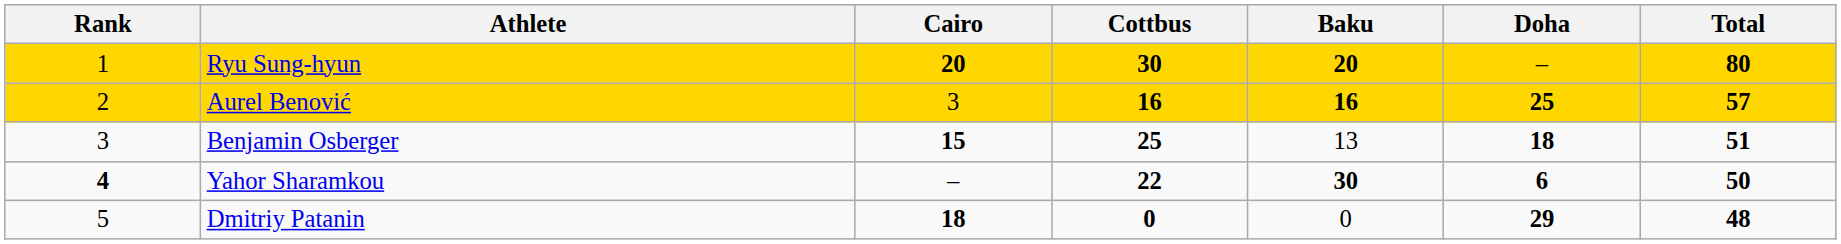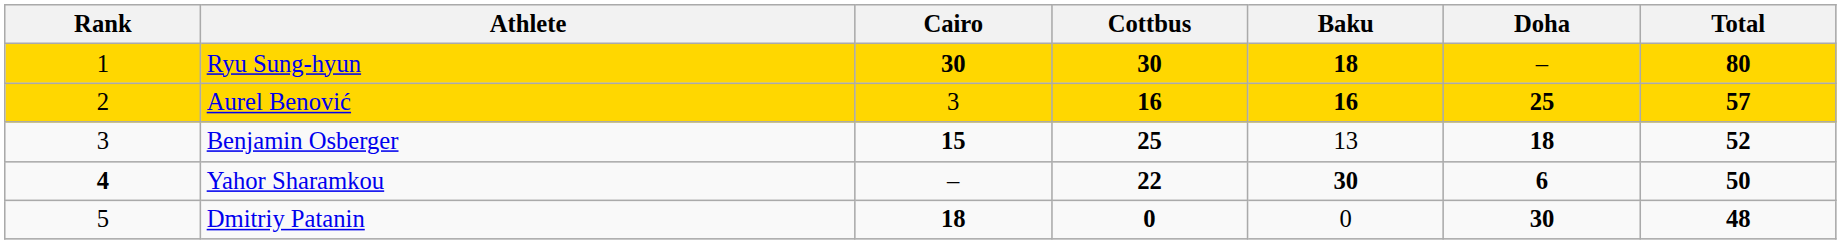(953, 63) 20 -> (953, 63) 30
(1346, 63) 20 -> (1346, 63) 18
(1738, 141) 51 -> (1738, 141) 52
(1542, 219) 29 -> (1542, 219) 30
